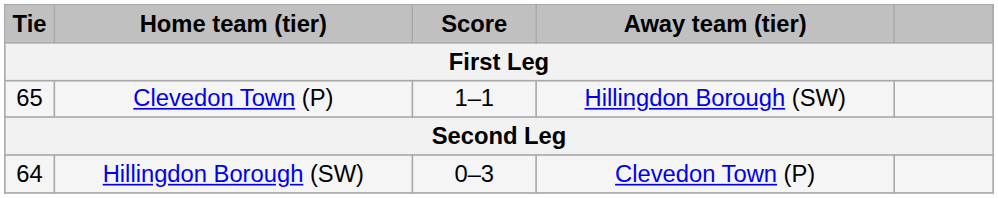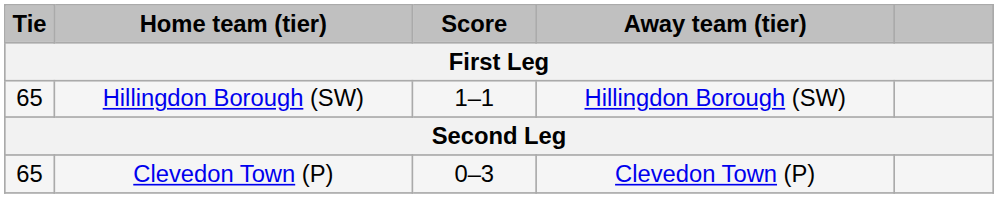(233, 99) Clevedon Town (P) -> (233, 99) Hillingdon Borough (SW)
(30, 174) 64 -> (30, 174) 65
(233, 174) Hillingdon Borough (SW) -> (233, 174) Clevedon Town (P)
